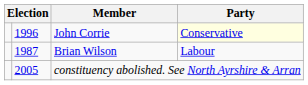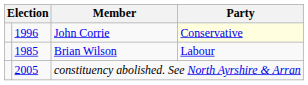(26, 51) 1987 -> (26, 51) 1985
